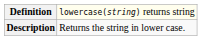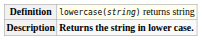(122, 27) normal -> (126, 27) bold
